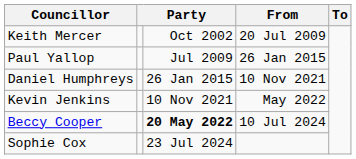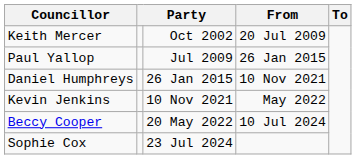(190, 122) bold -> (190, 122) normal
